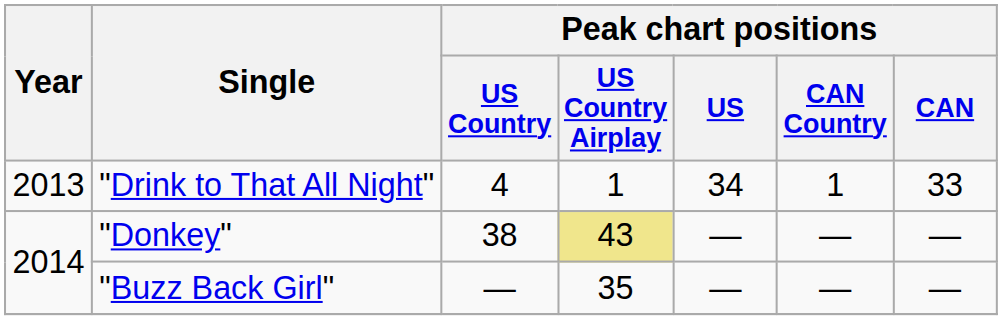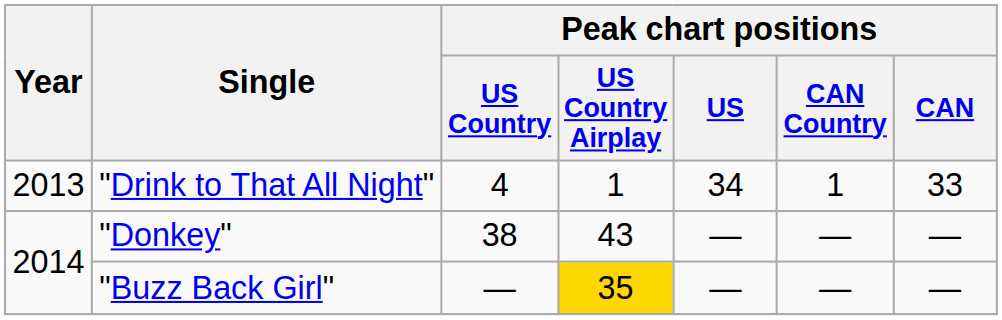(616, 236) khaki background -> (616, 236) no background
(616, 287) no background -> (616, 287) gold background
